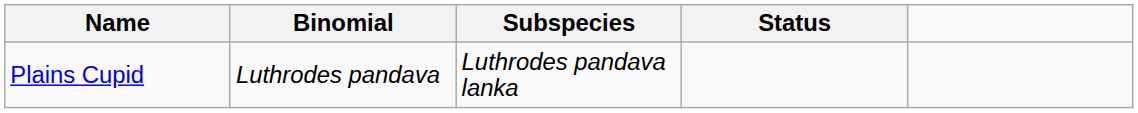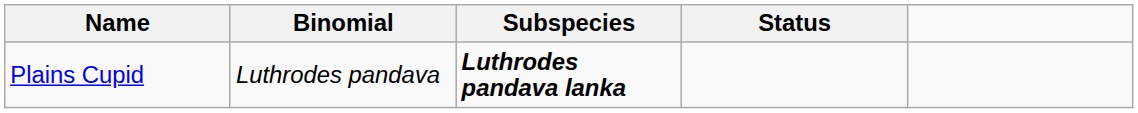(564, 74) normal -> (544, 74) bold
